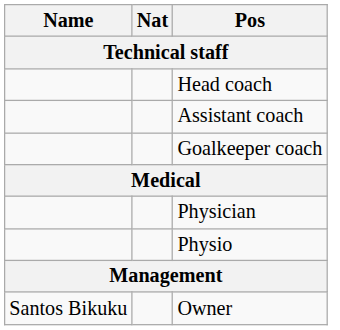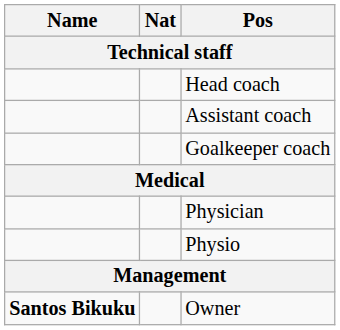(68, 308) normal -> (72, 308) bold
